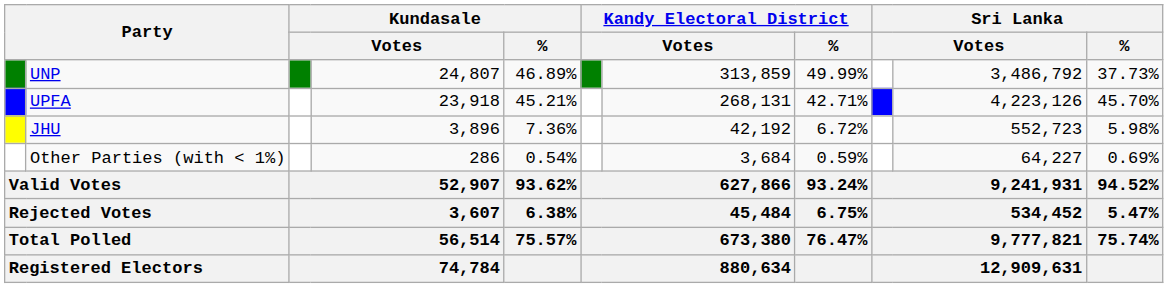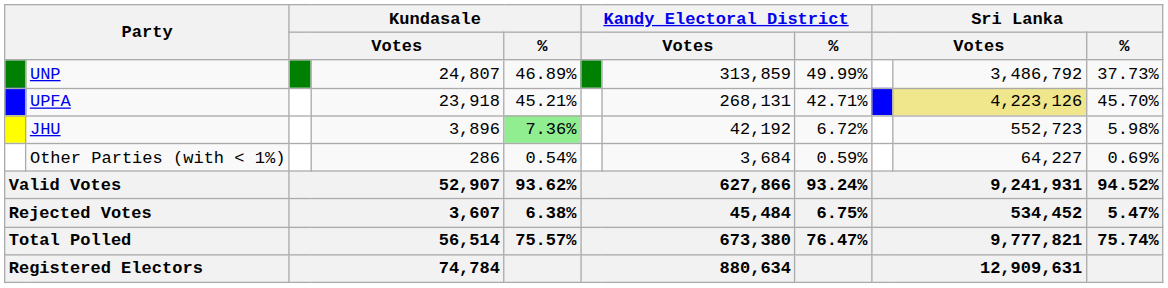(1036, 102) no background -> (1036, 102) khaki background
(551, 130) no background -> (551, 130) lightgreen background
